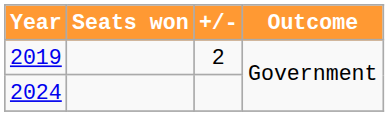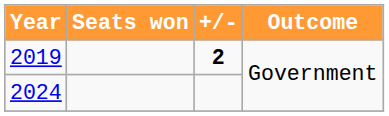(218, 58) normal -> (218, 58) bold
